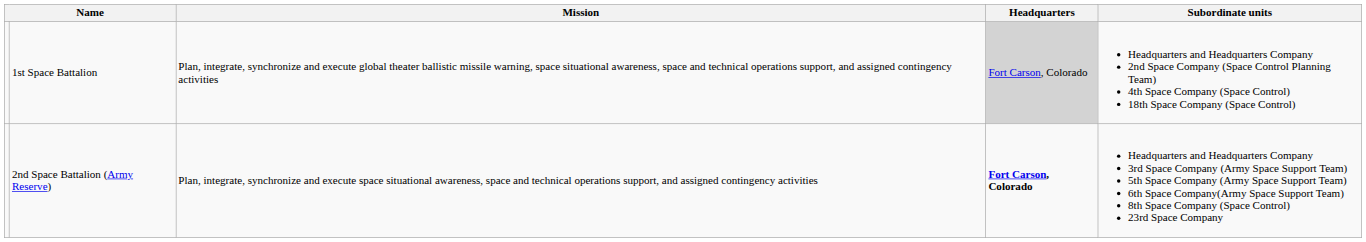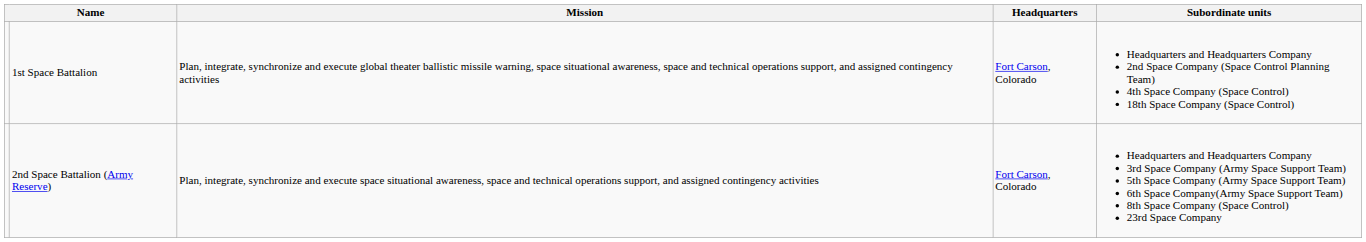(1038, 72) lightgrey background -> (1023, 72) no background
(1019, 180) bold -> (1023, 180) normal
